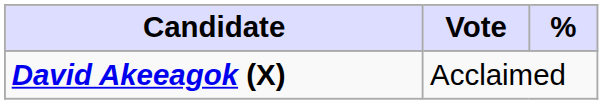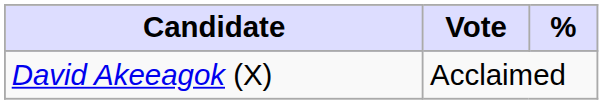(149, 74) bold -> (142, 74) normal
